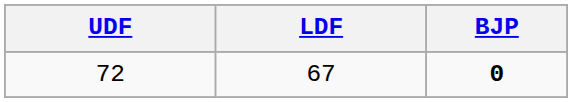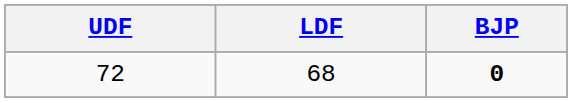(321, 74) 67 -> (321, 74) 68
